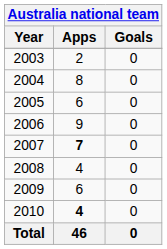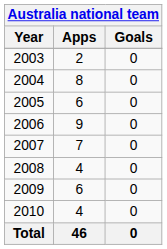(79, 146) bold -> (79, 146) normal
(79, 211) bold -> (79, 211) normal
